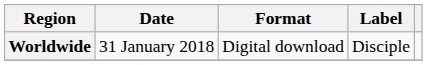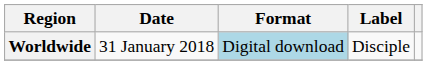(283, 45) no background -> (283, 45) lightblue background
